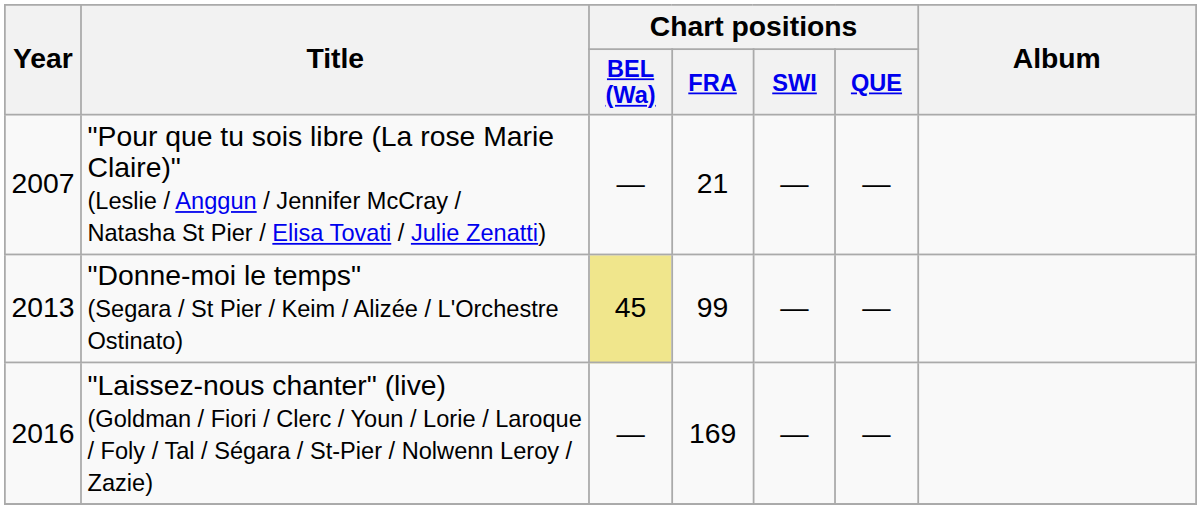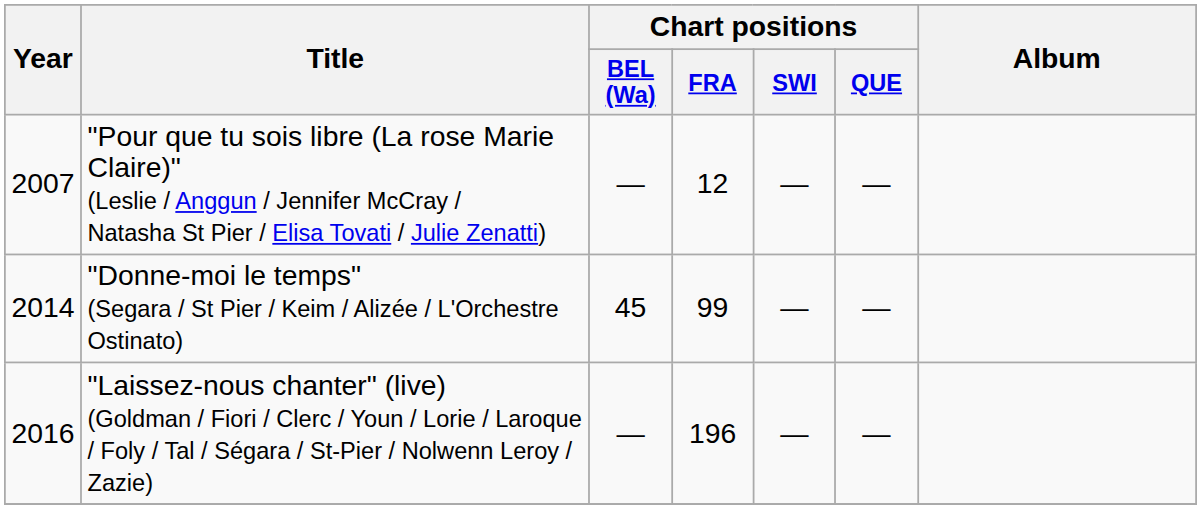(713, 183) 21 -> (713, 183) 12
(43, 308) 2013 -> (43, 308) 2014
(631, 308) khaki background -> (631, 308) no background
(713, 433) 169 -> (713, 433) 196
